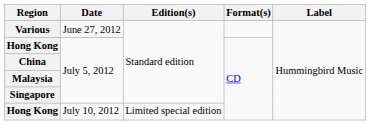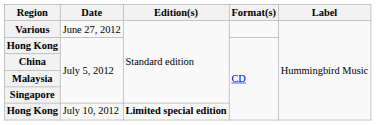(173, 111) normal -> (176, 111) bold
